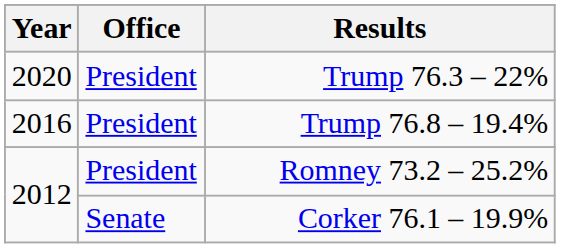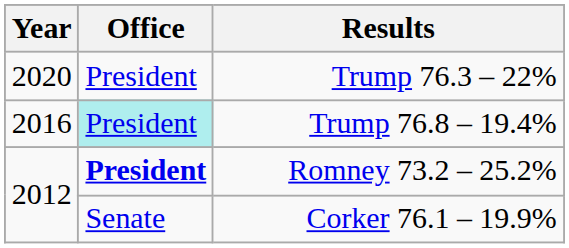(141, 123) no background -> (141, 123) paleturquoise background
(141, 170) normal -> (146, 170) bold
